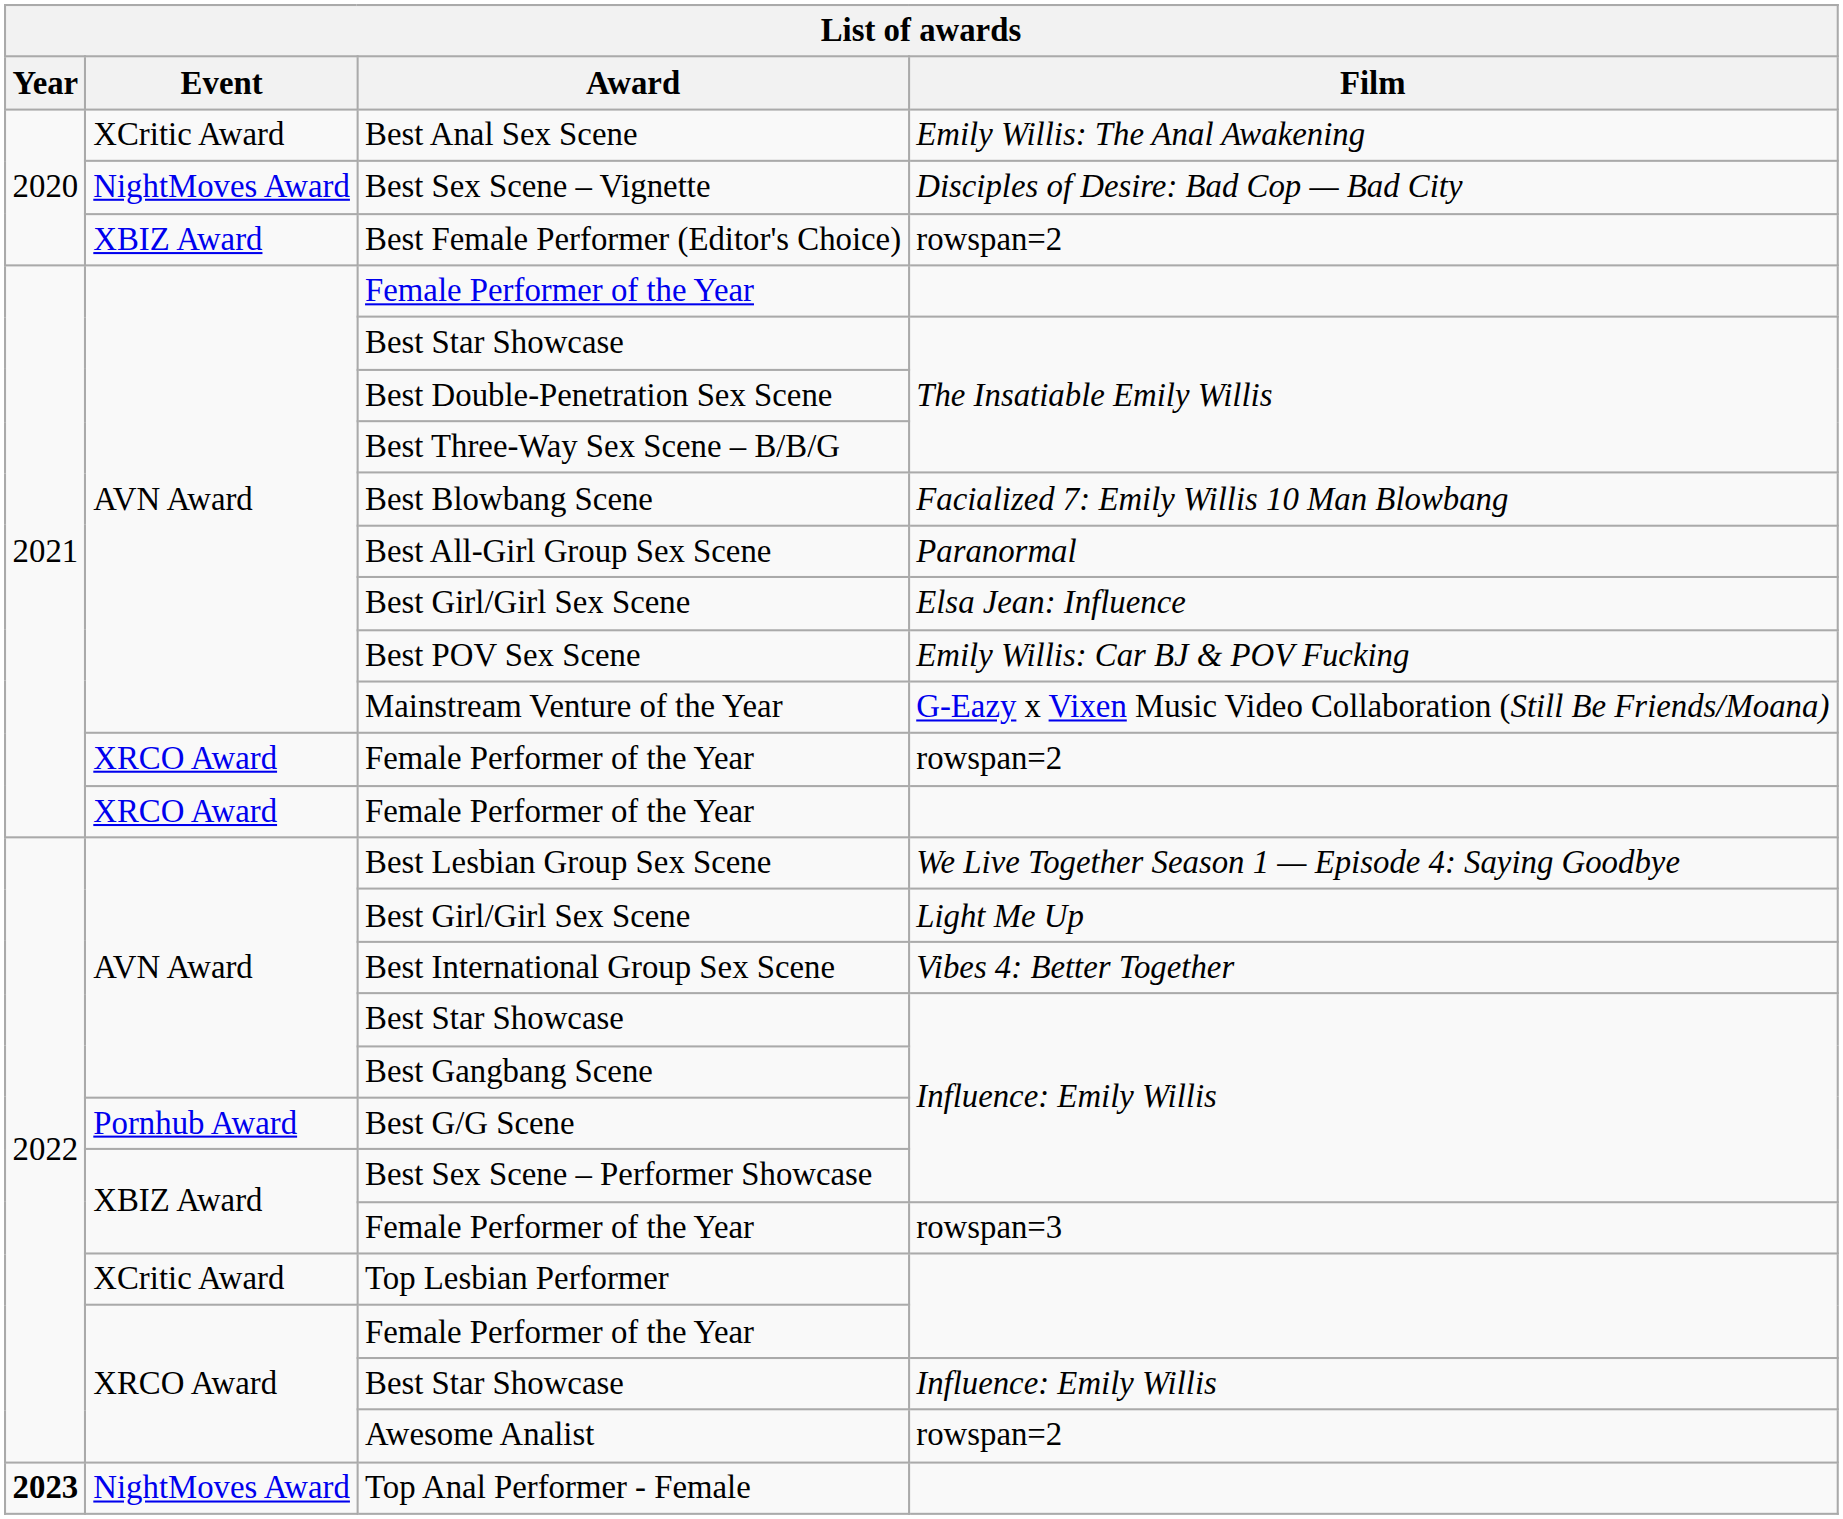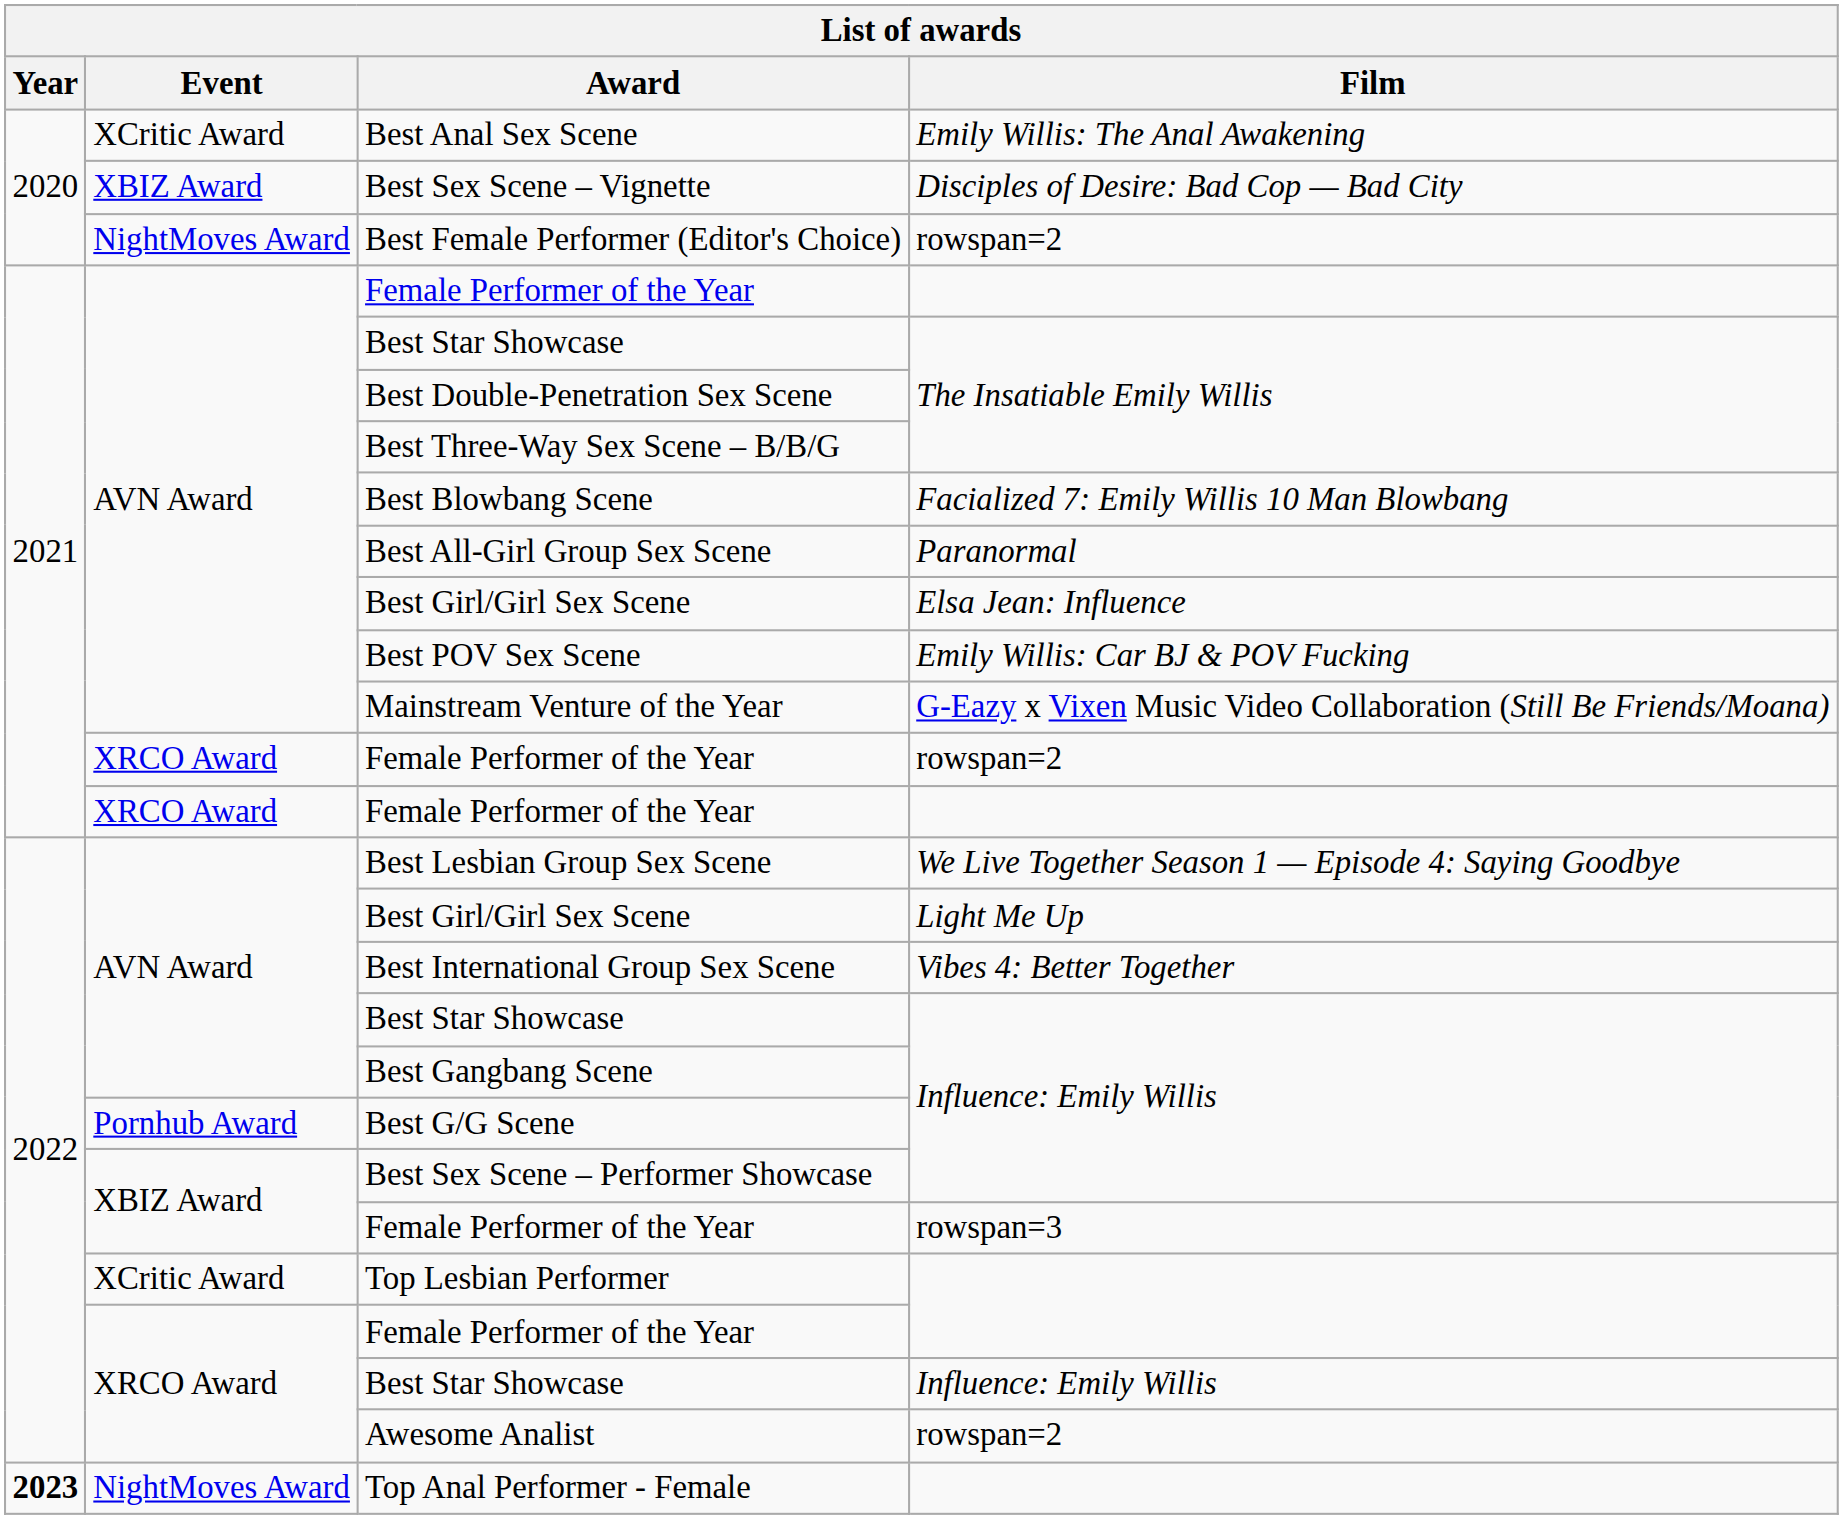(222, 186) NightMoves Award -> (178, 186) XBIZ Award
(178, 238) XBIZ Award -> (222, 238) NightMoves Award
